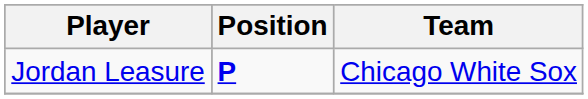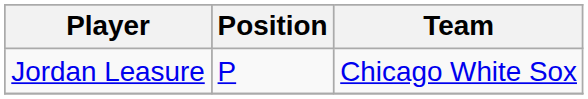(227, 70) bold -> (227, 70) normal
